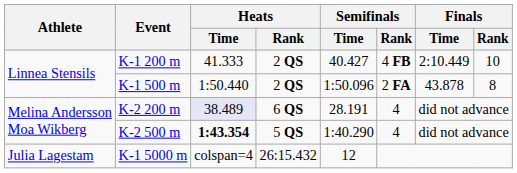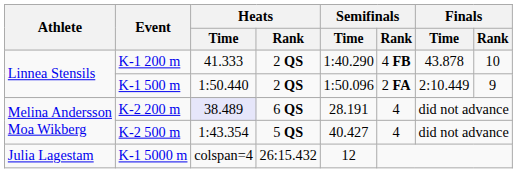(349, 62) 40.427 -> (349, 62) 1:40.290
(444, 62) 2:10.449 -> (444, 62) 43.878
(444, 85) 43.878 -> (444, 85) 2:10.449
(493, 85) 8 -> (493, 85) 9
(223, 132) bold -> (223, 132) normal
(349, 132) 1:40.290 -> (349, 132) 40.427
